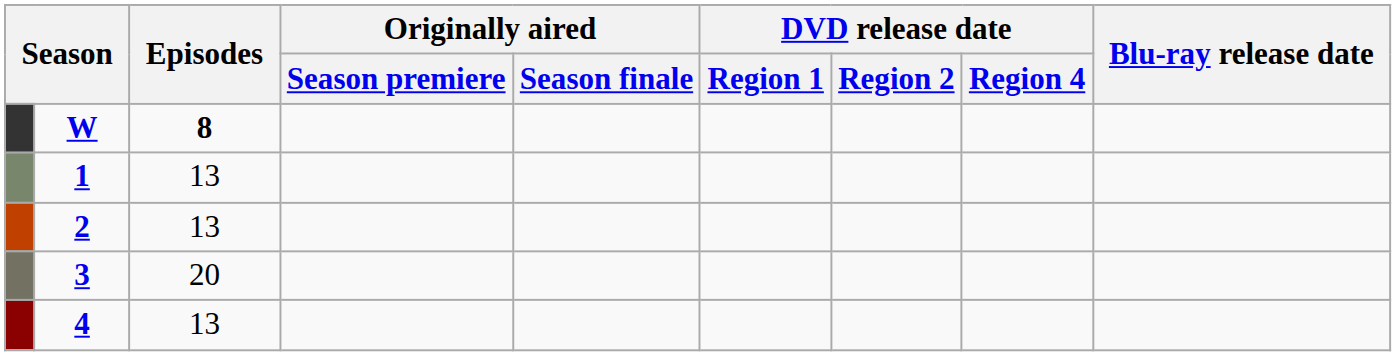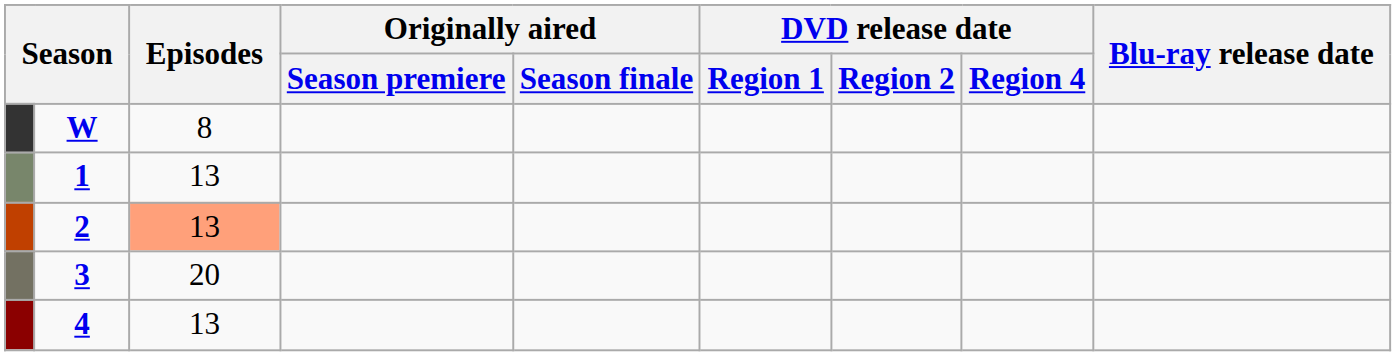(205, 127) bold -> (205, 127) normal
(205, 226) no background -> (205, 226) lightsalmon background
